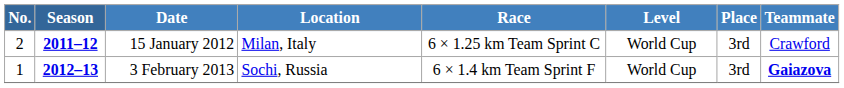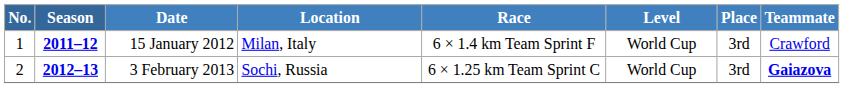(20, 43) 2 -> (20, 43) 1
(514, 43) 6 × 1.25 km Team Sprint C -> (514, 43) 6 × 1.4 km Team Sprint F
(20, 69) 1 -> (20, 69) 2
(514, 69) 6 × 1.4 km Team Sprint F -> (514, 69) 6 × 1.25 km Team Sprint C
